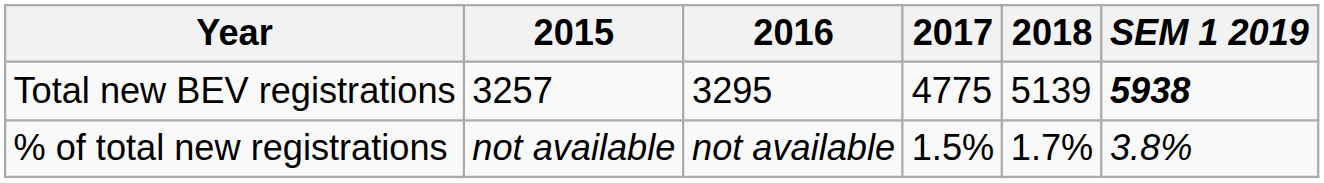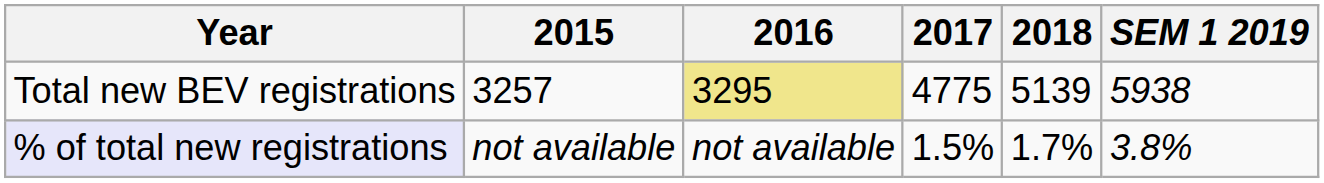(732, 90) no background -> (732, 90) khaki background
(1150, 90) bold -> (1150, 90) normal
(231, 147) no background -> (231, 147) lavender background
